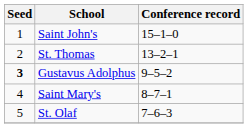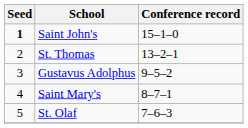(20, 34) normal -> (20, 34) bold
(20, 73) bold -> (20, 73) normal
